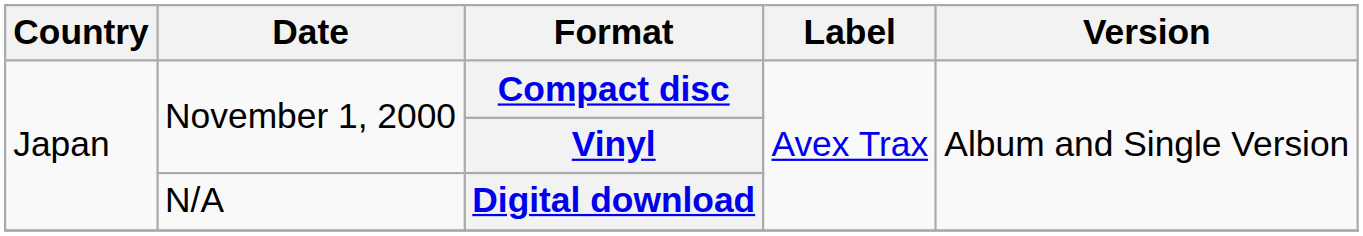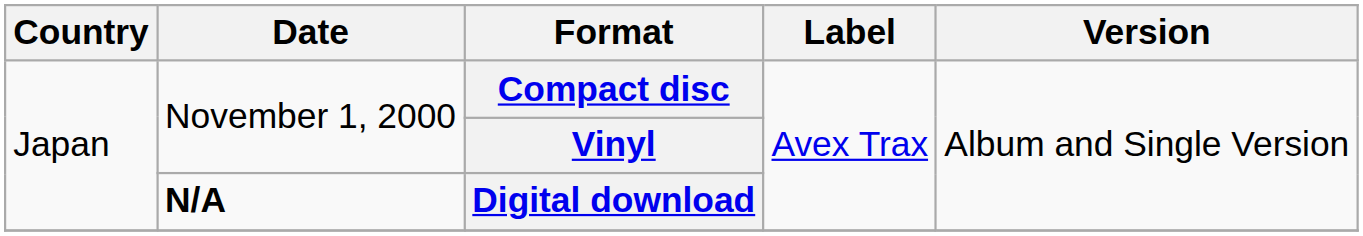(195, 200) normal -> (196, 200) bold
